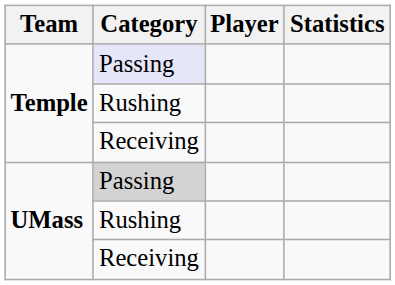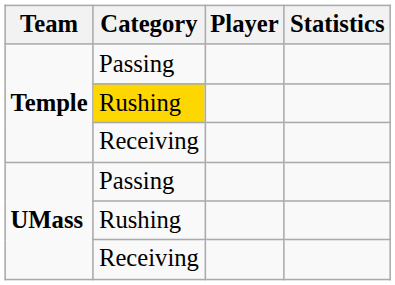(137, 63) lavender background -> (137, 63) no background
(140, 102) no background -> (140, 102) gold background
(137, 180) lightgrey background -> (137, 180) no background
